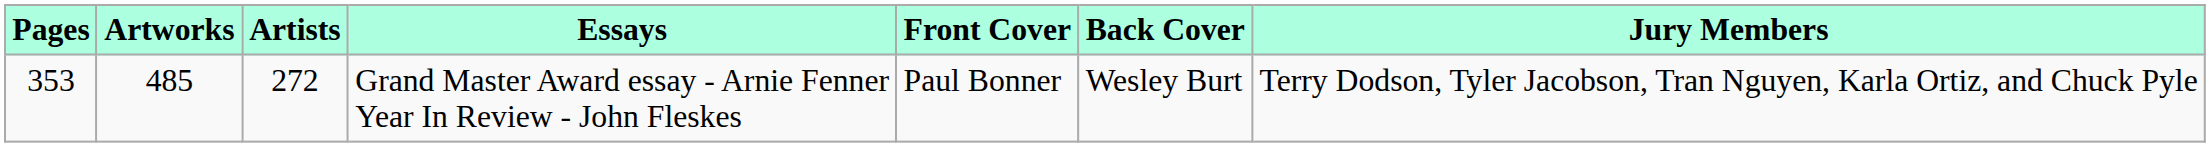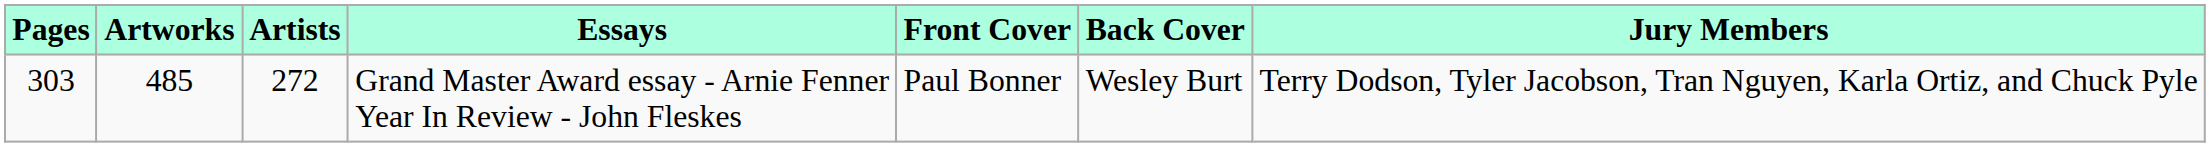(51, 79) 353 -> (51, 79) 303
